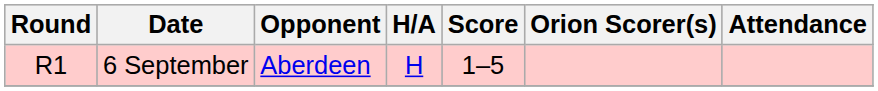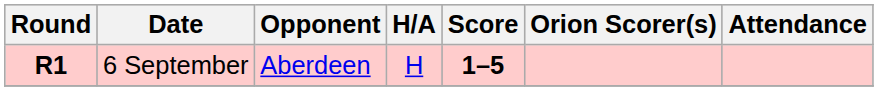(51, 65) normal -> (51, 65) bold
(483, 65) normal -> (483, 65) bold
